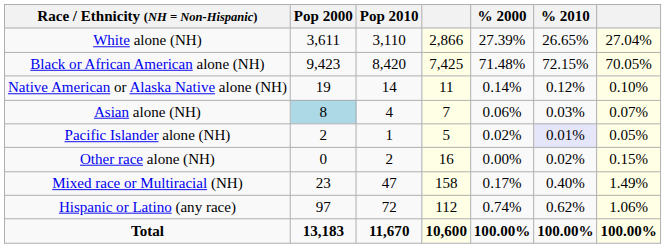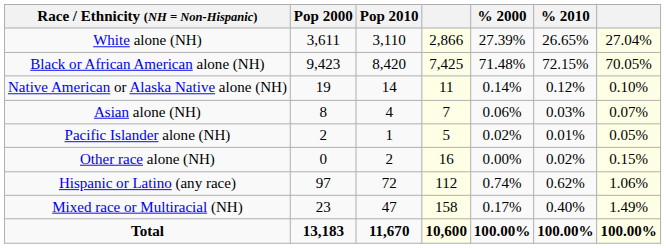(323, 111) lightblue background -> (323, 111) no background
(565, 135) lavender background -> (565, 135) no background
rows swapped: (147, 183) <-> (147, 207)
